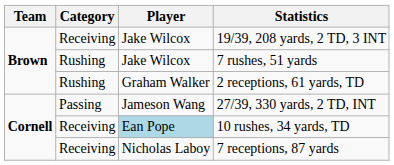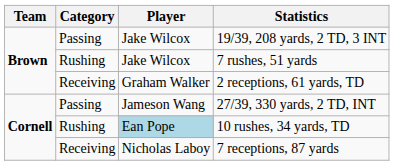(87, 38) Receiving -> (80, 38) Passing
(82, 82) Rushing -> (87, 82) Receiving
(87, 126) Receiving -> (82, 126) Rushing
